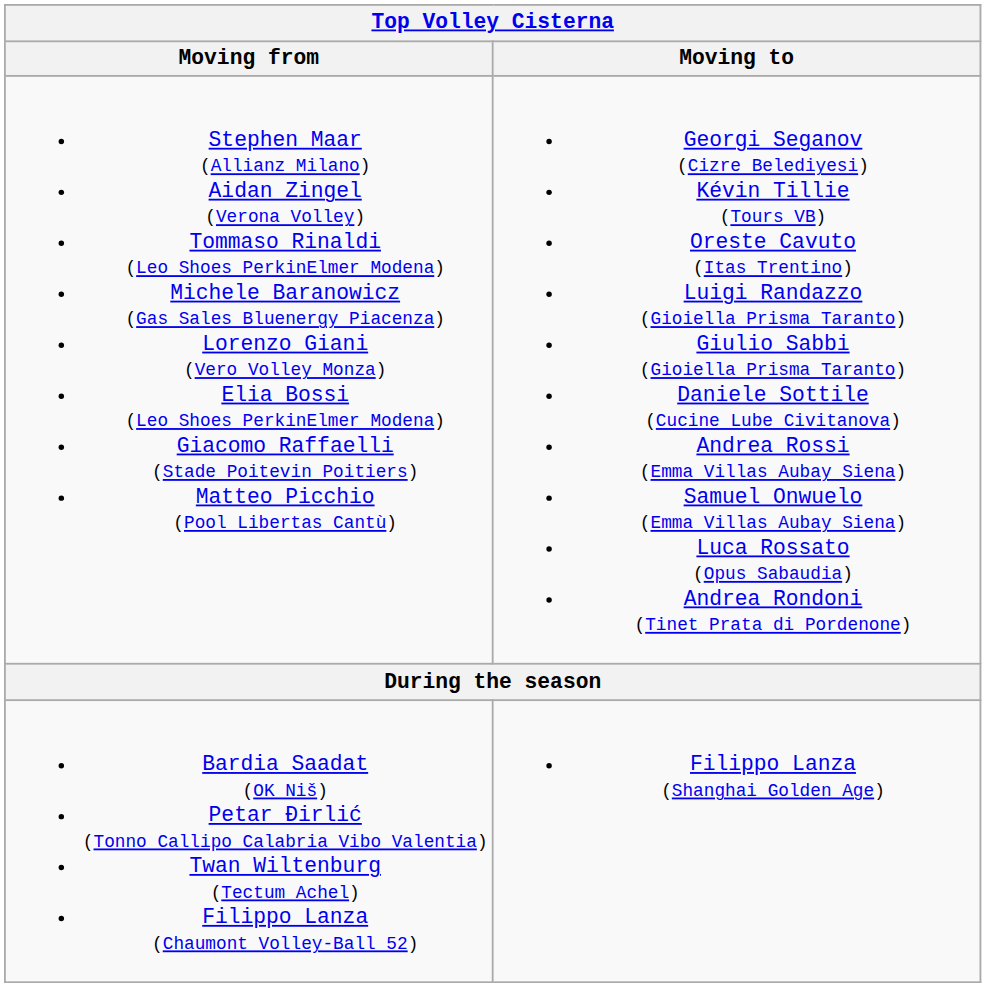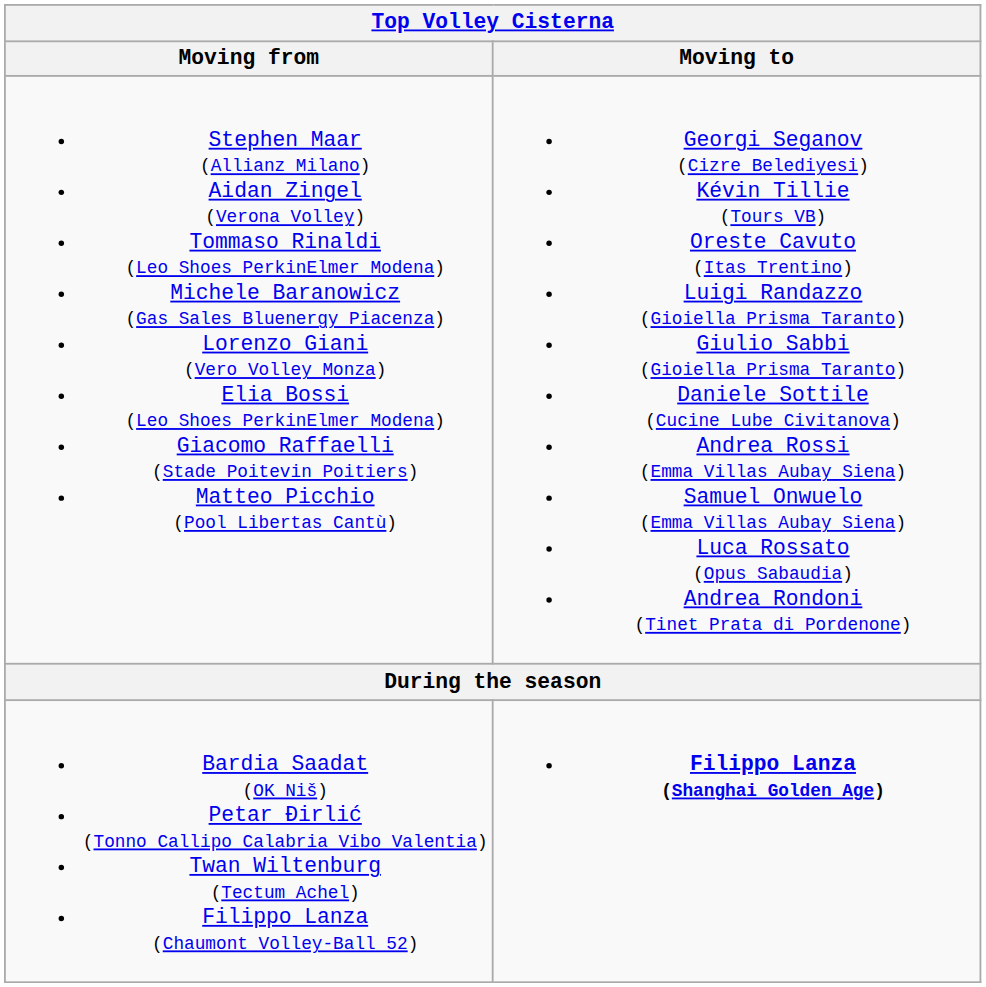(737, 777) normal -> (737, 777) bold
